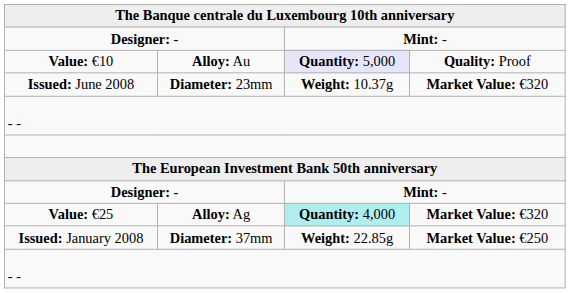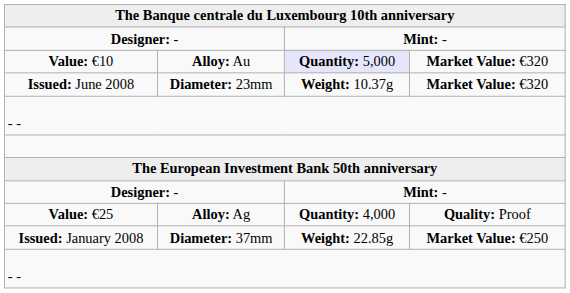(487, 61) Quality: Proof -> (487, 61) Market Value: €320
(347, 214) paleturquoise background -> (347, 214) no background
(487, 214) Market Value: €320 -> (487, 214) Quality: Proof
